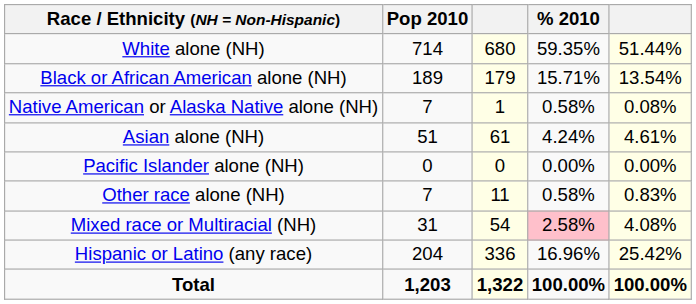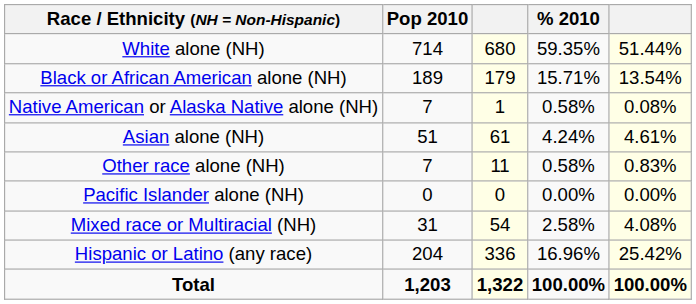rows swapped: (194, 166) <-> (194, 195)
(568, 225) pink background -> (568, 225) no background
